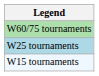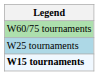(43, 62) normal -> (45, 62) bold
